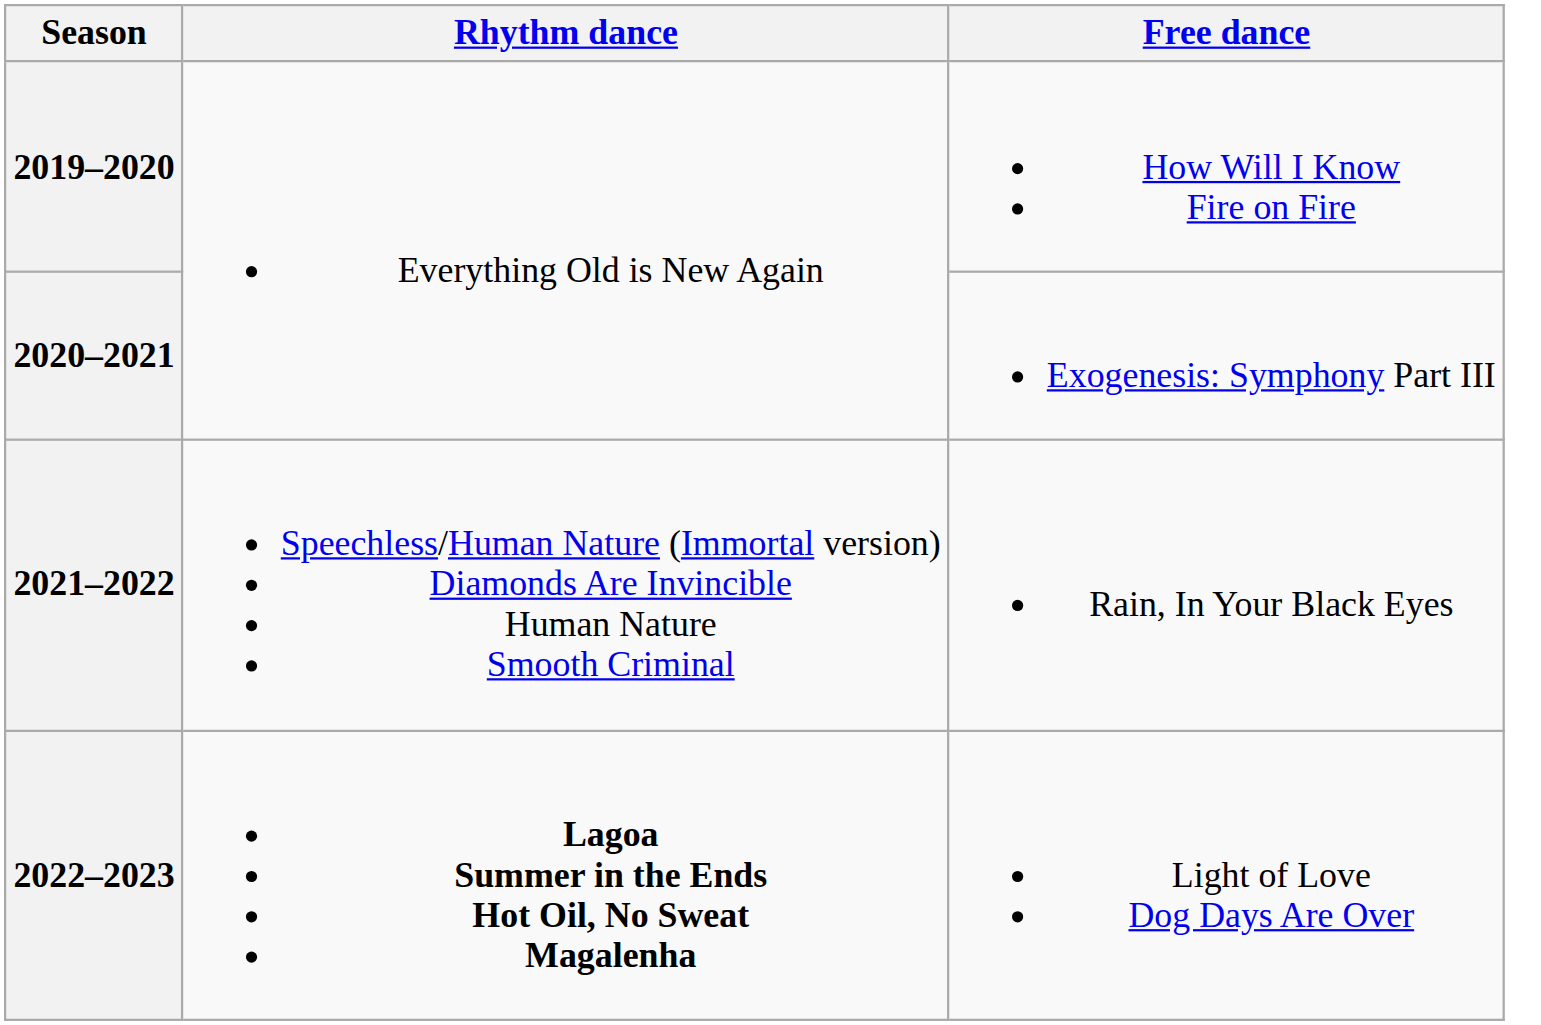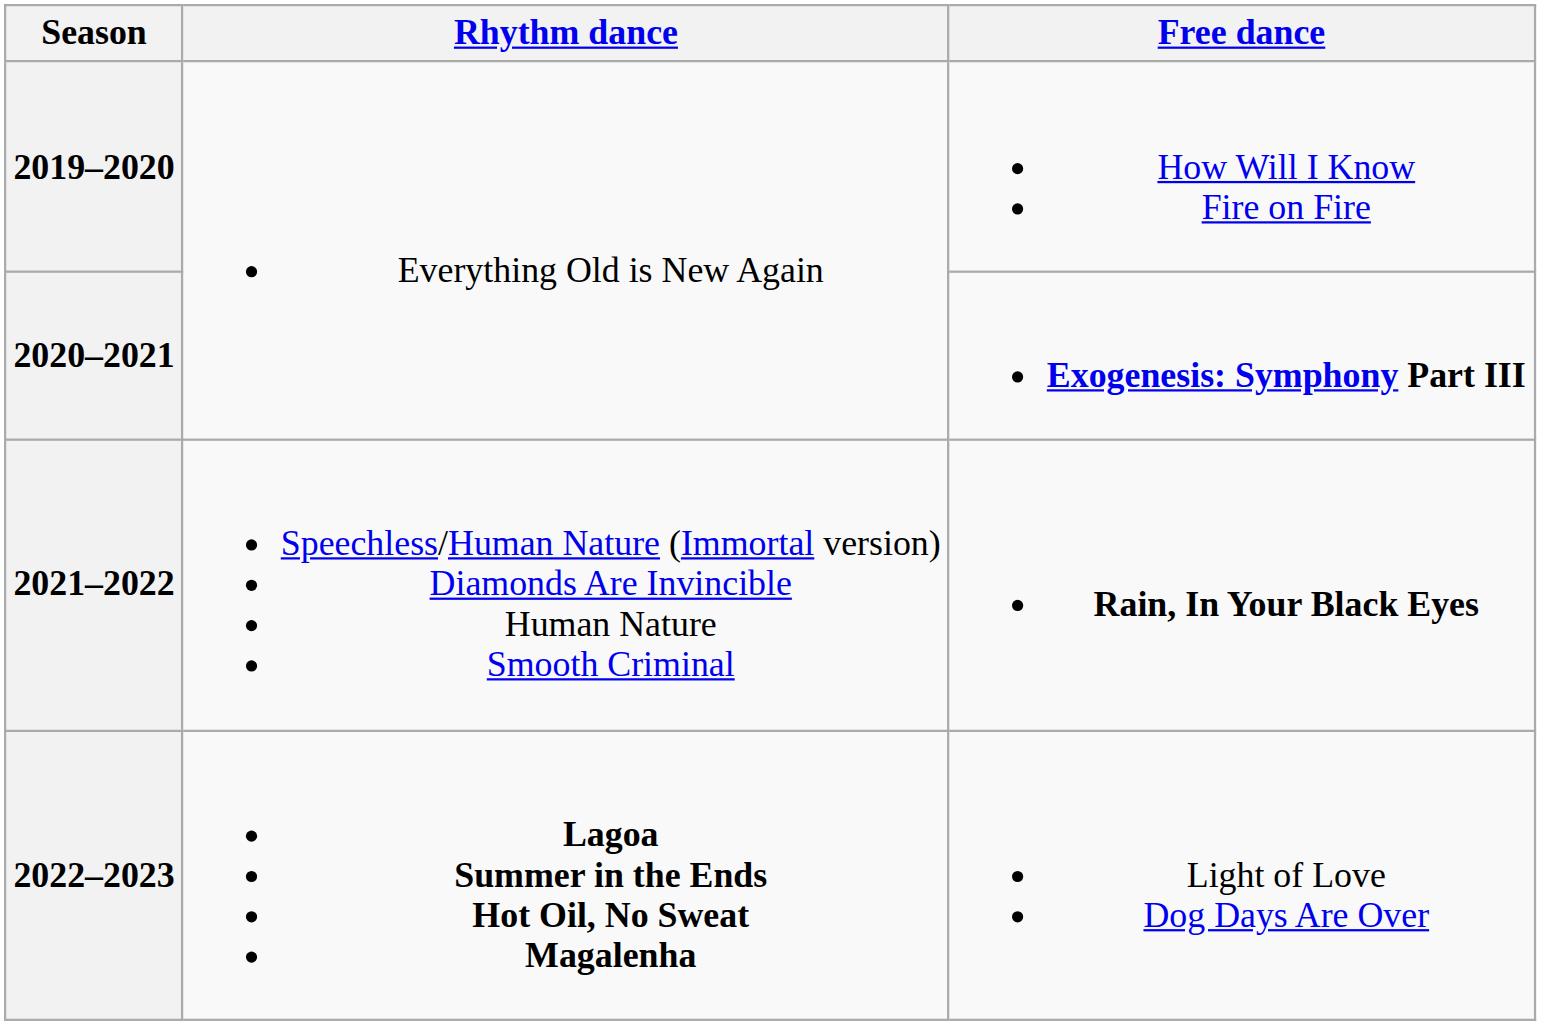(1227, 376) normal -> (1241, 376) bold
(1227, 605) normal -> (1241, 605) bold
